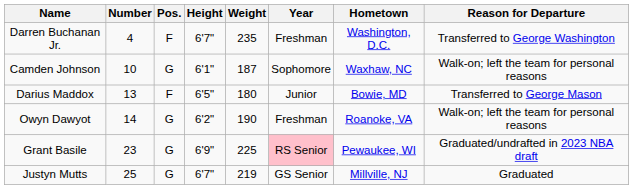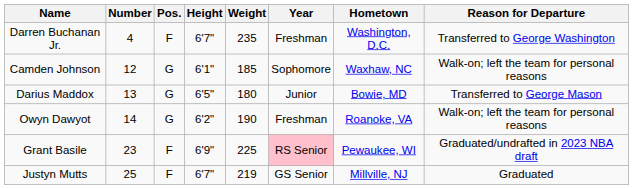(130, 69) 10 -> (130, 69) 12
(247, 69) 187 -> (247, 69) 185
(169, 94) F -> (169, 94) G
(169, 150) G -> (169, 150) F
(169, 175) G -> (169, 175) F
